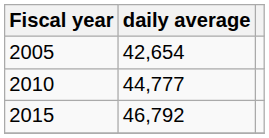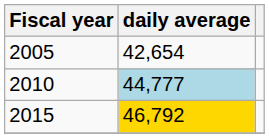(154, 84) no background -> (154, 84) lightblue background
(154, 116) no background -> (154, 116) gold background
